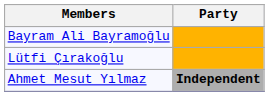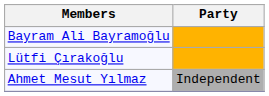(218, 80) bold -> (218, 80) normal
